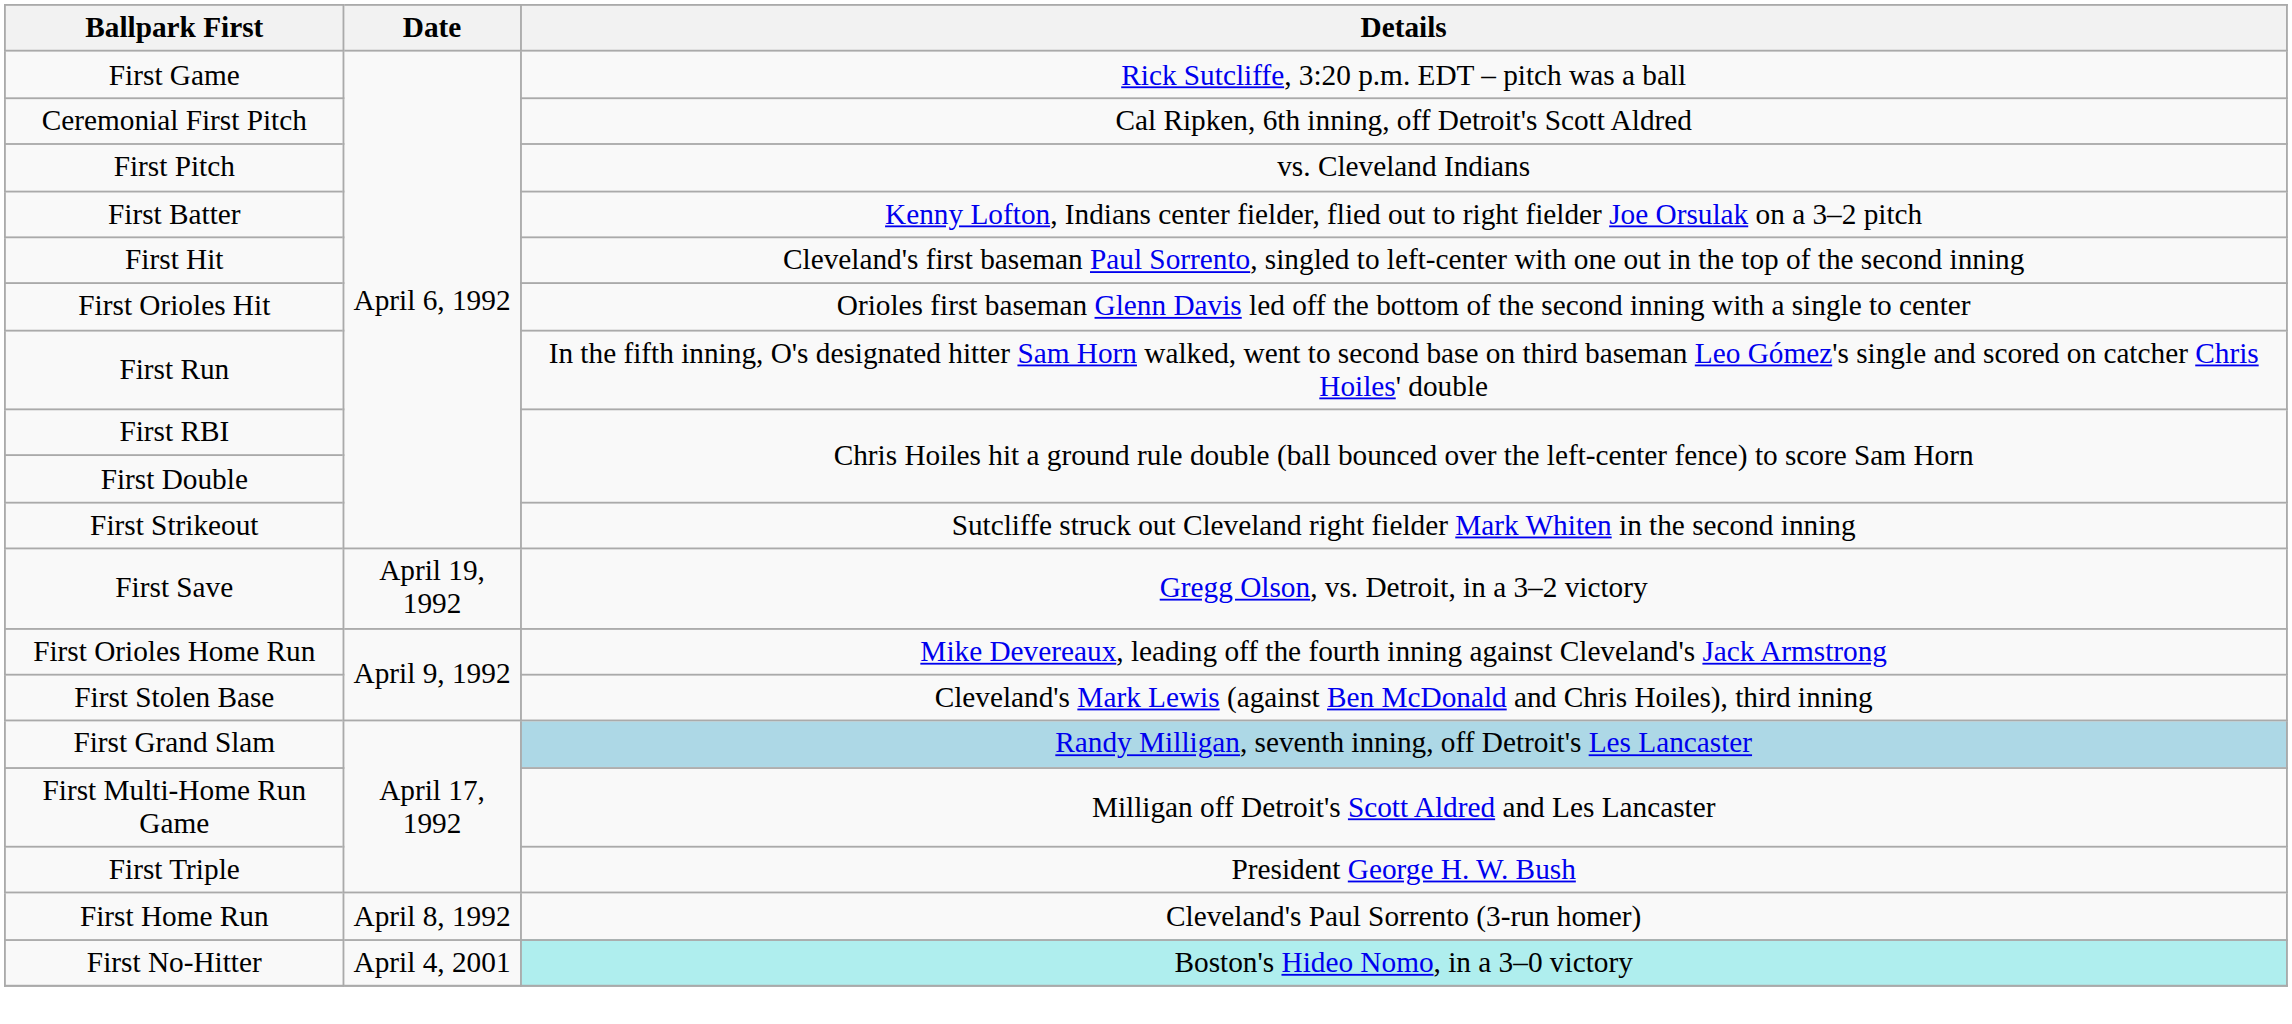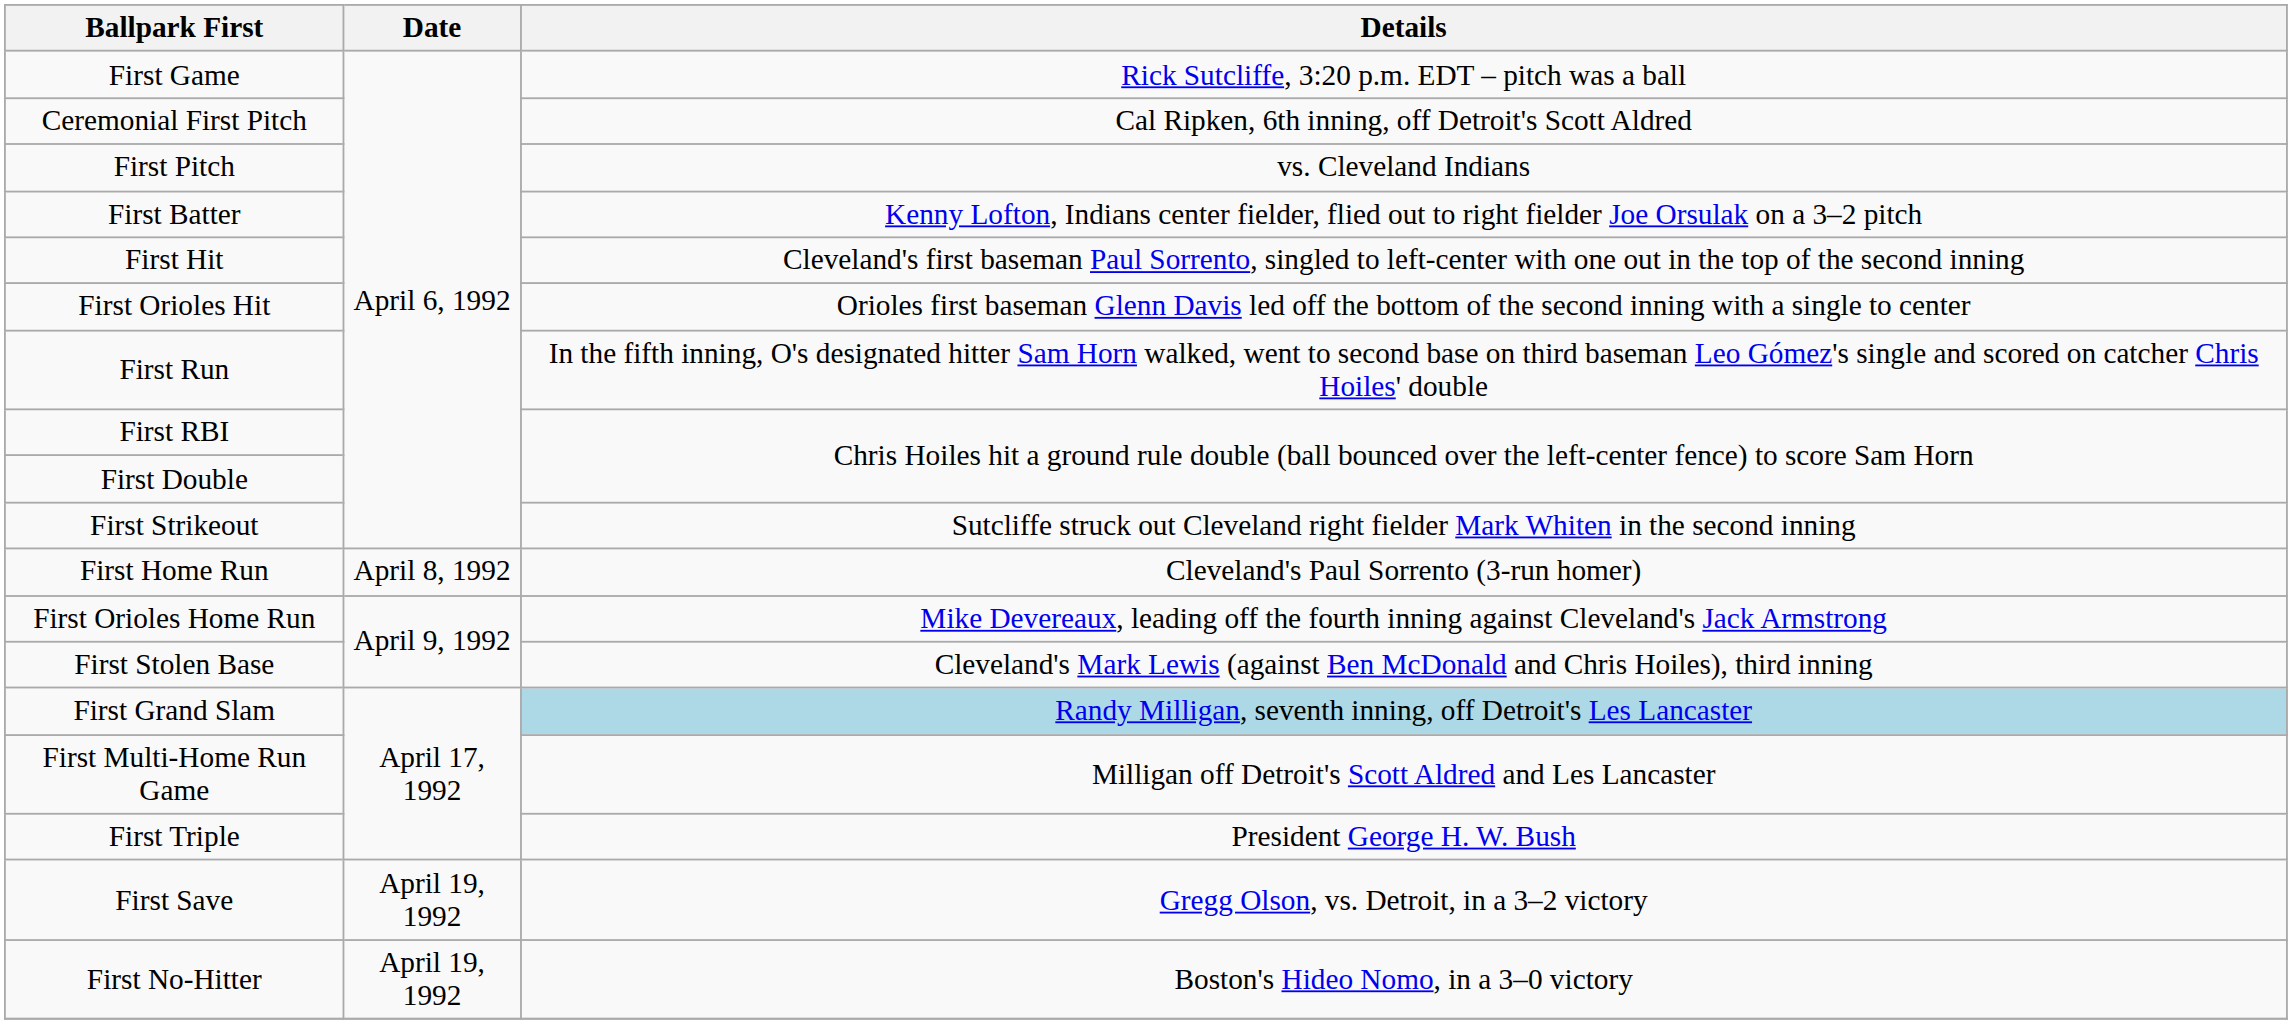rows swapped: (174, 915) <-> (174, 587)
(432, 962) April 4, 2001 -> (432, 978) April 19, 1992
(1404, 962) paleturquoise background -> (1404, 978) no background
